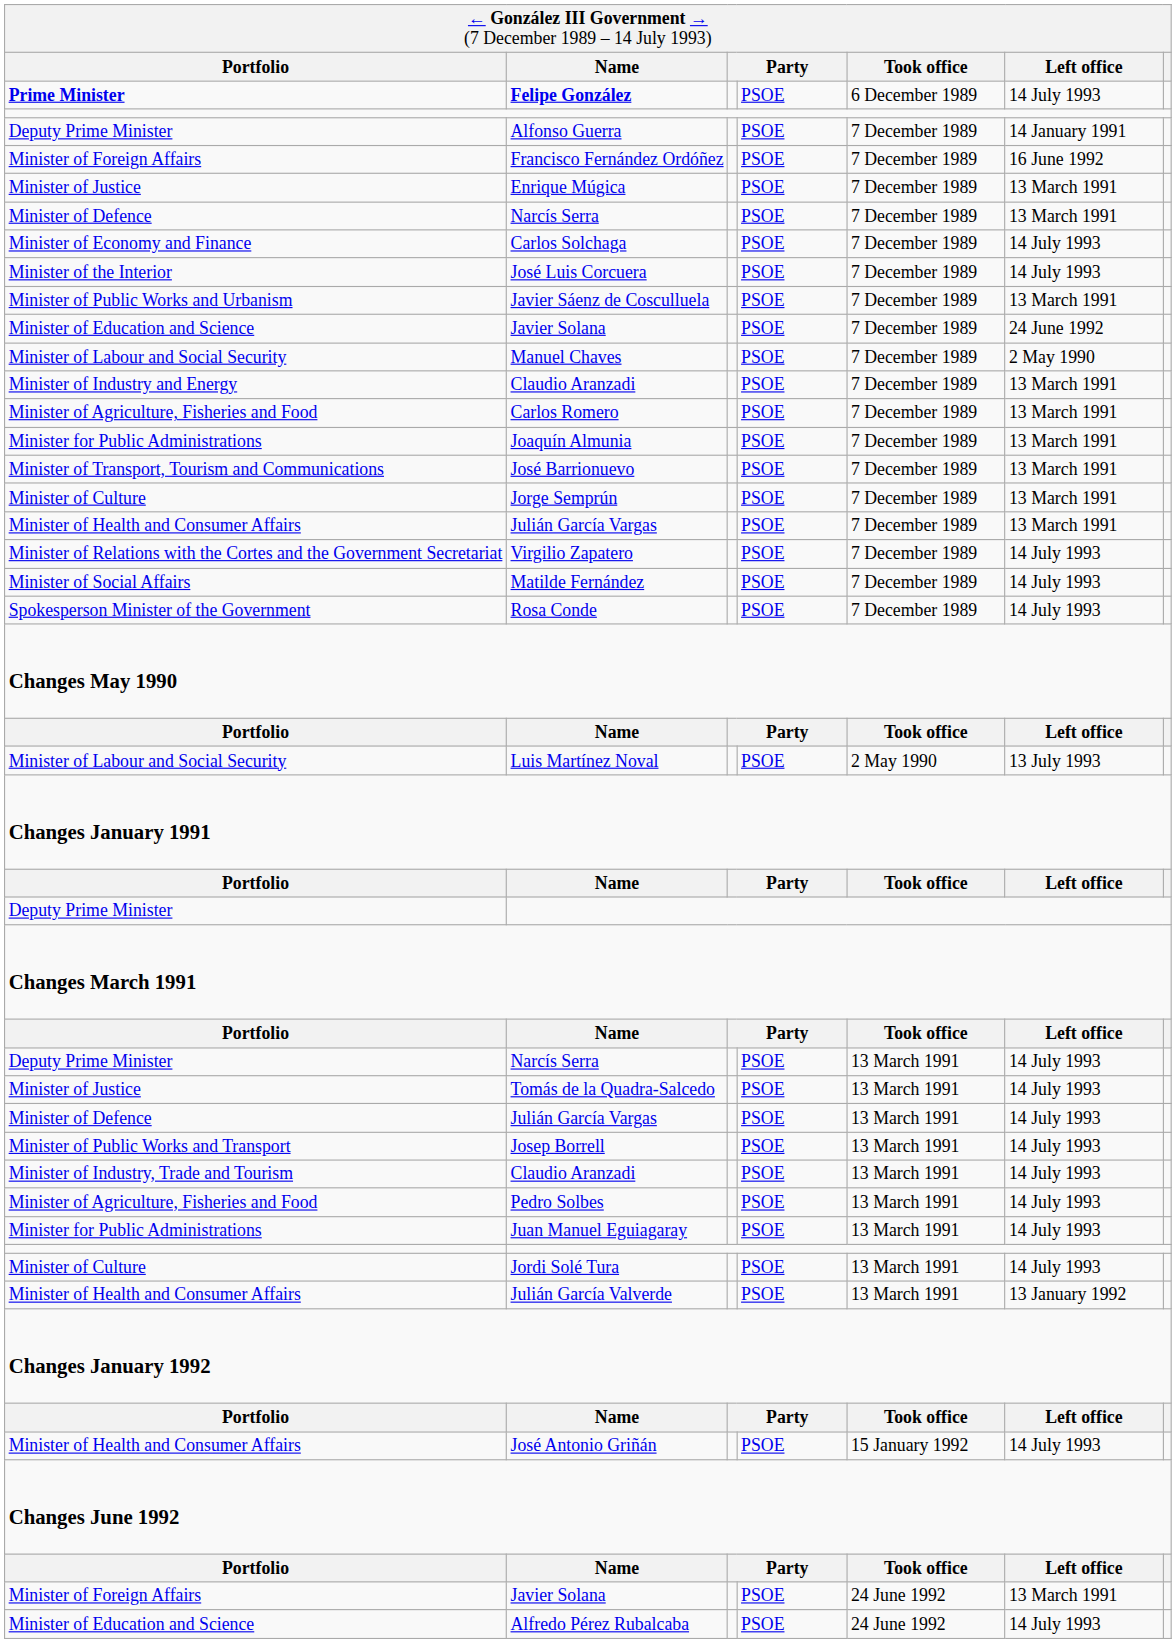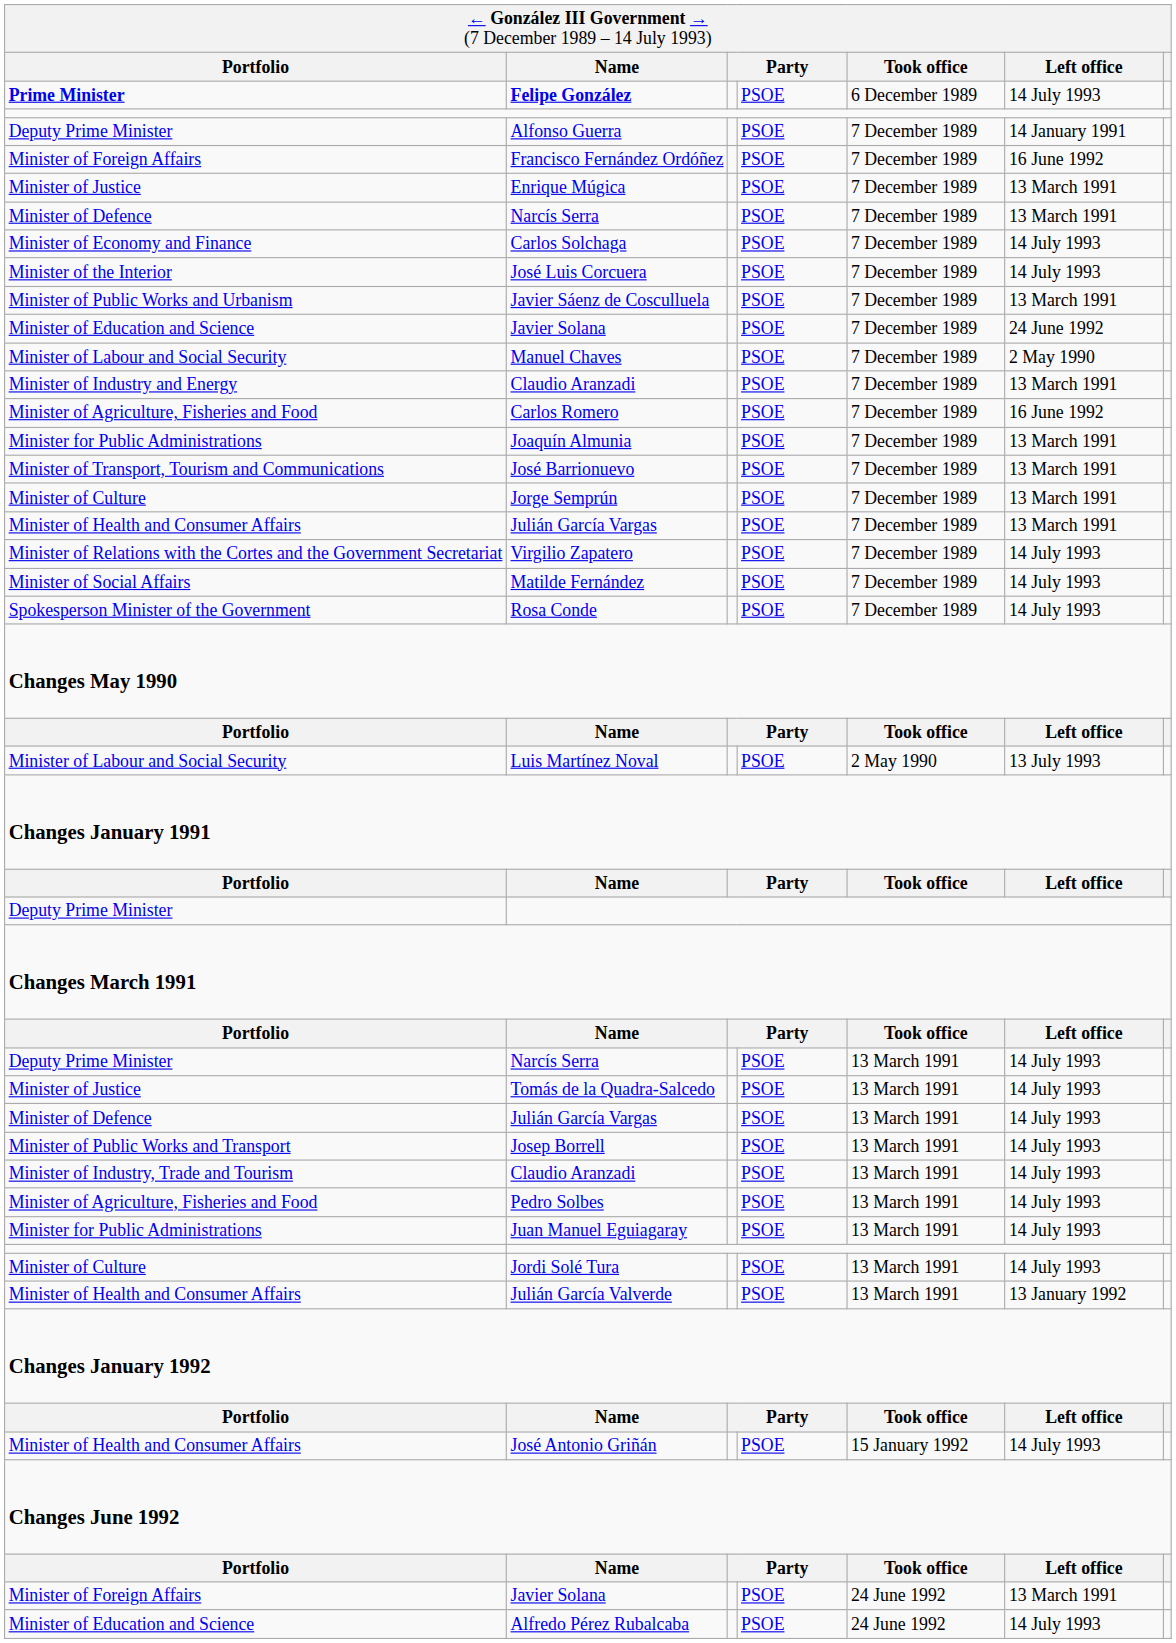(1063, 412) 13 March 1991 -> (1056, 412) 16 June 1992
